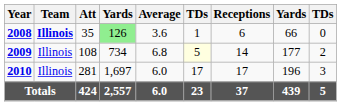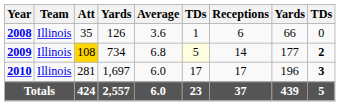(55, 33) bold -> (54, 33) normal
(118, 33) lightgreen background -> (116, 33) no background
(88, 52) no background -> (86, 52) gold background
(323, 52) normal -> (321, 52) bold
(323, 71) normal -> (321, 71) bold
